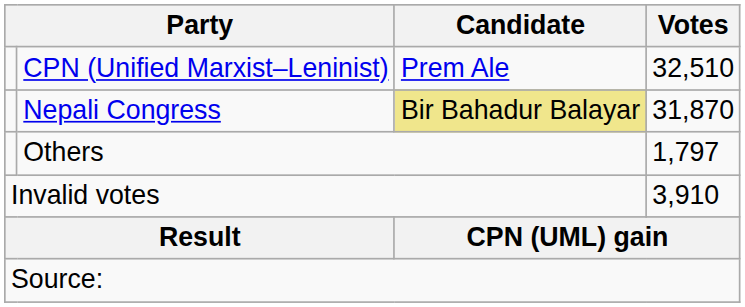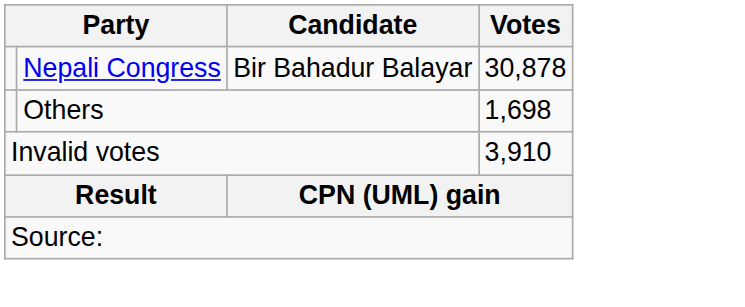- row: (206, 68)
(520, 110) khaki background -> (353, 68) no background
(693, 110) 31,870 -> (525, 68) 30,878
(686, 152) 1,797 -> (518, 110) 1,698
